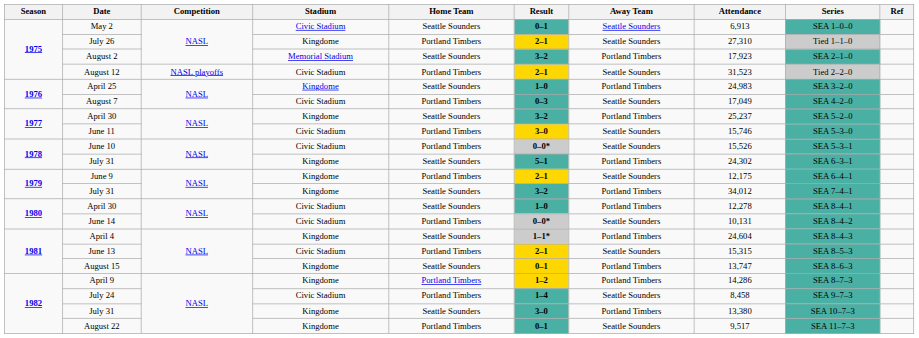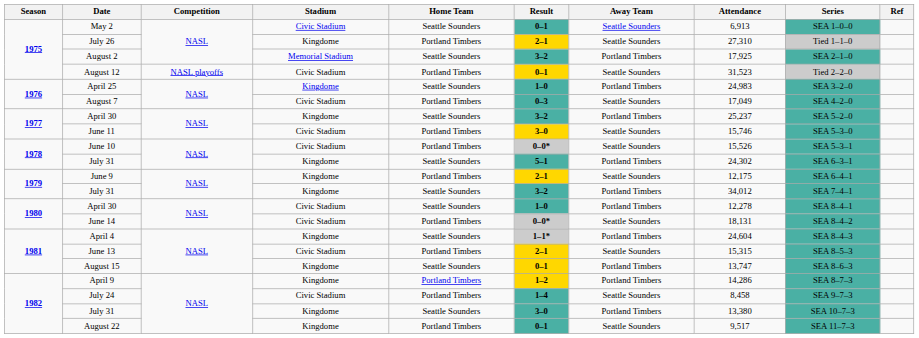(740, 56) 17,923 -> (740, 56) 17,925
(541, 71) 2–1 -> (541, 71) 0–1
(740, 221) 10,131 -> (740, 221) 18,131
